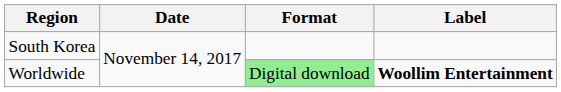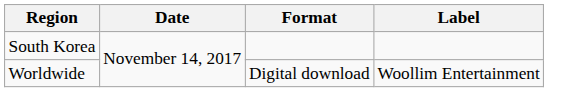(309, 73) lightgreen background -> (309, 73) no background
(465, 73) bold -> (459, 73) normal
